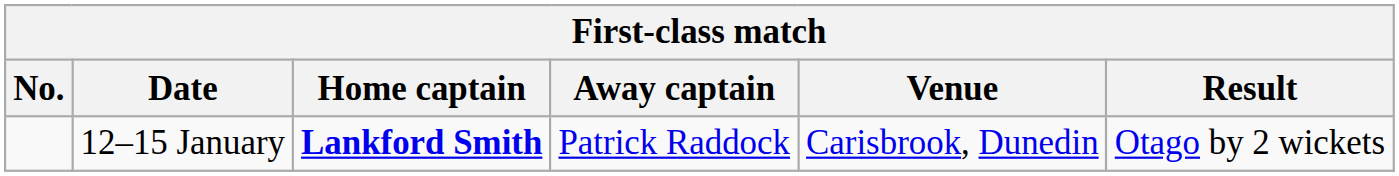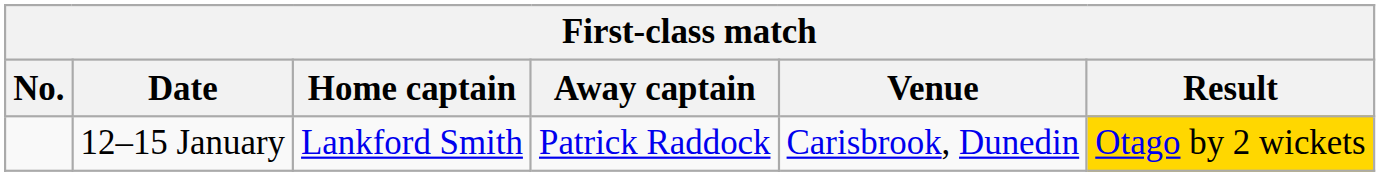(422, 142) bold -> (412, 142) normal
(1250, 142) no background -> (1230, 142) gold background
